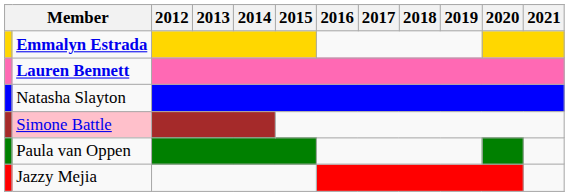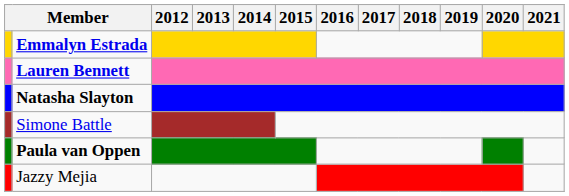(71, 97) normal -> (75, 97) bold
(64, 124) pink background -> (64, 124) no background
(74, 151) normal -> (78, 151) bold
